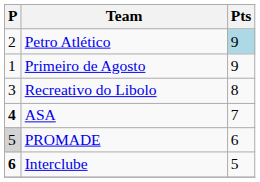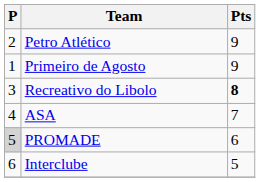(235, 41) lightblue background -> (235, 41) no background
(235, 90) normal -> (235, 90) bold
(12, 115) bold -> (12, 115) normal
(12, 164) bold -> (12, 164) normal
